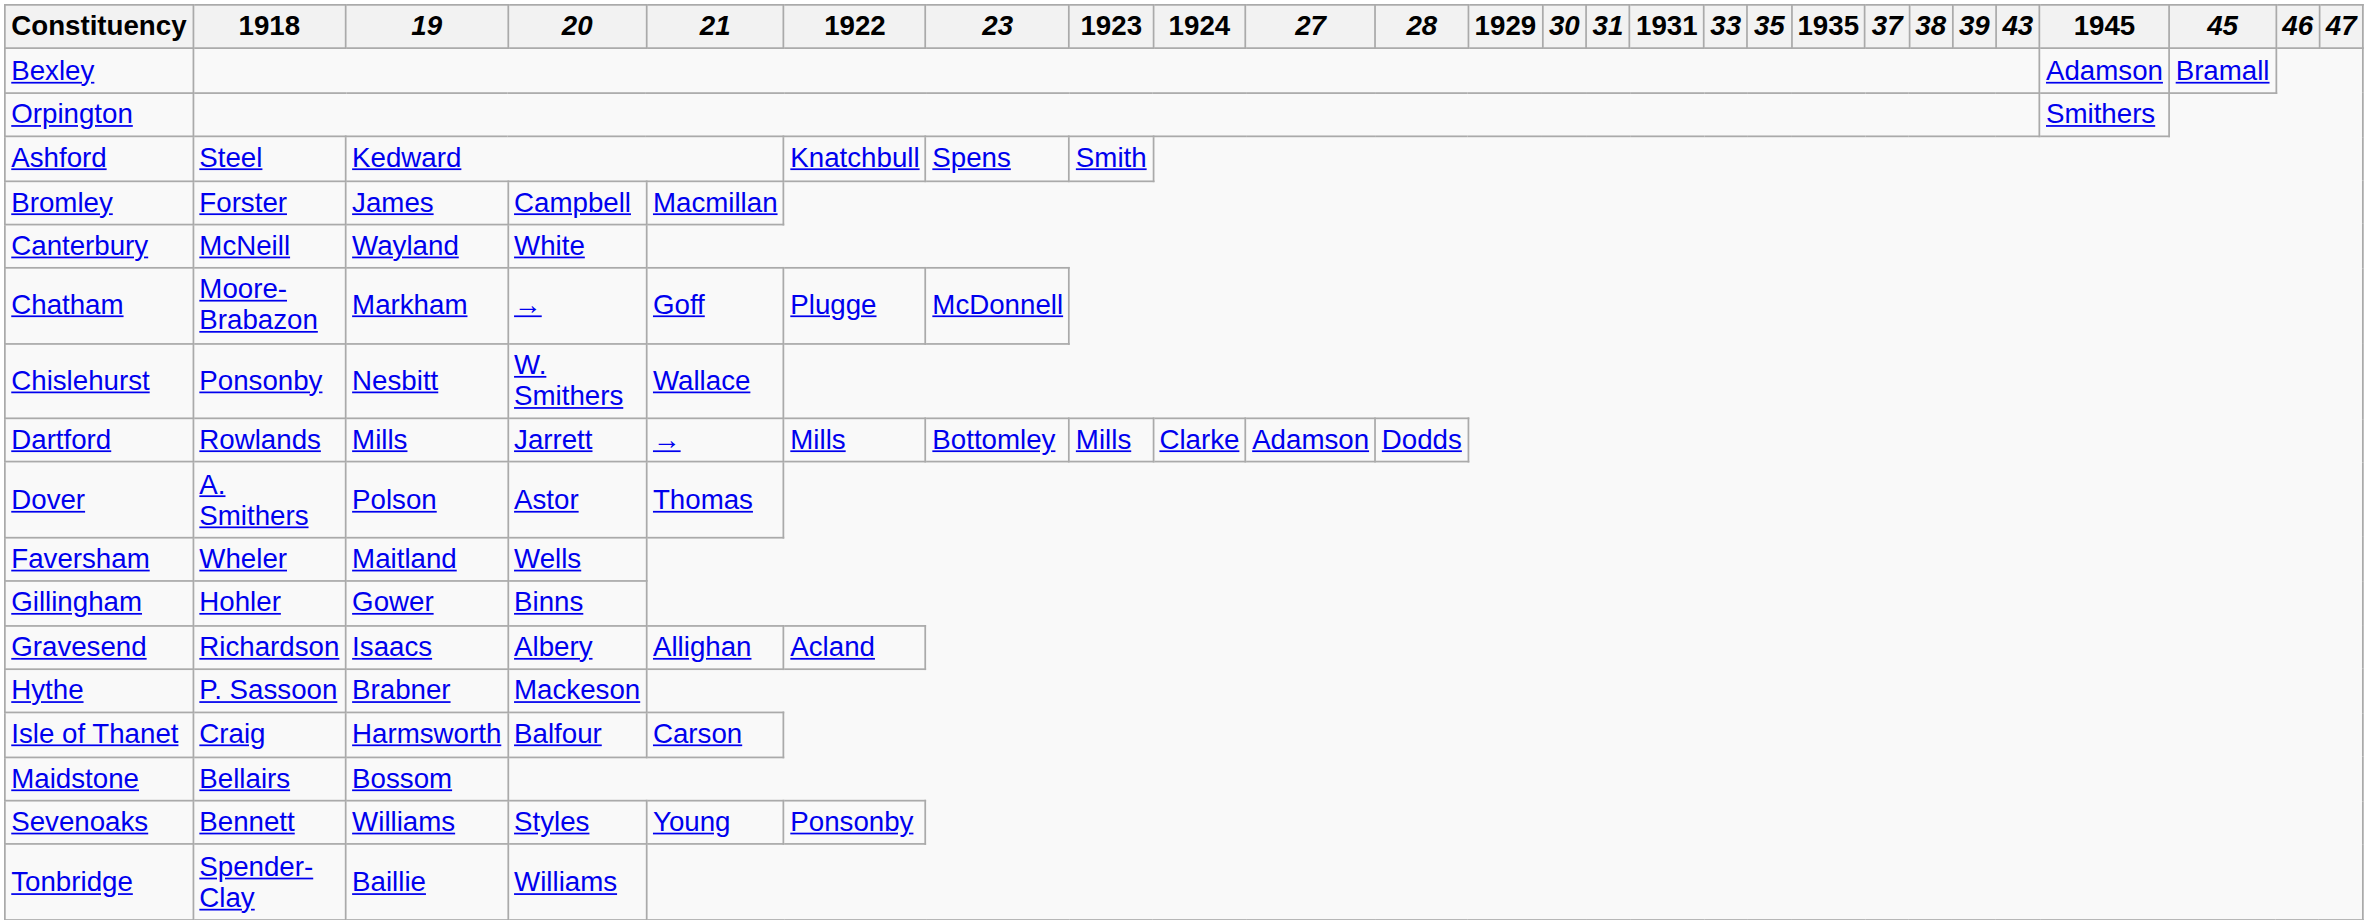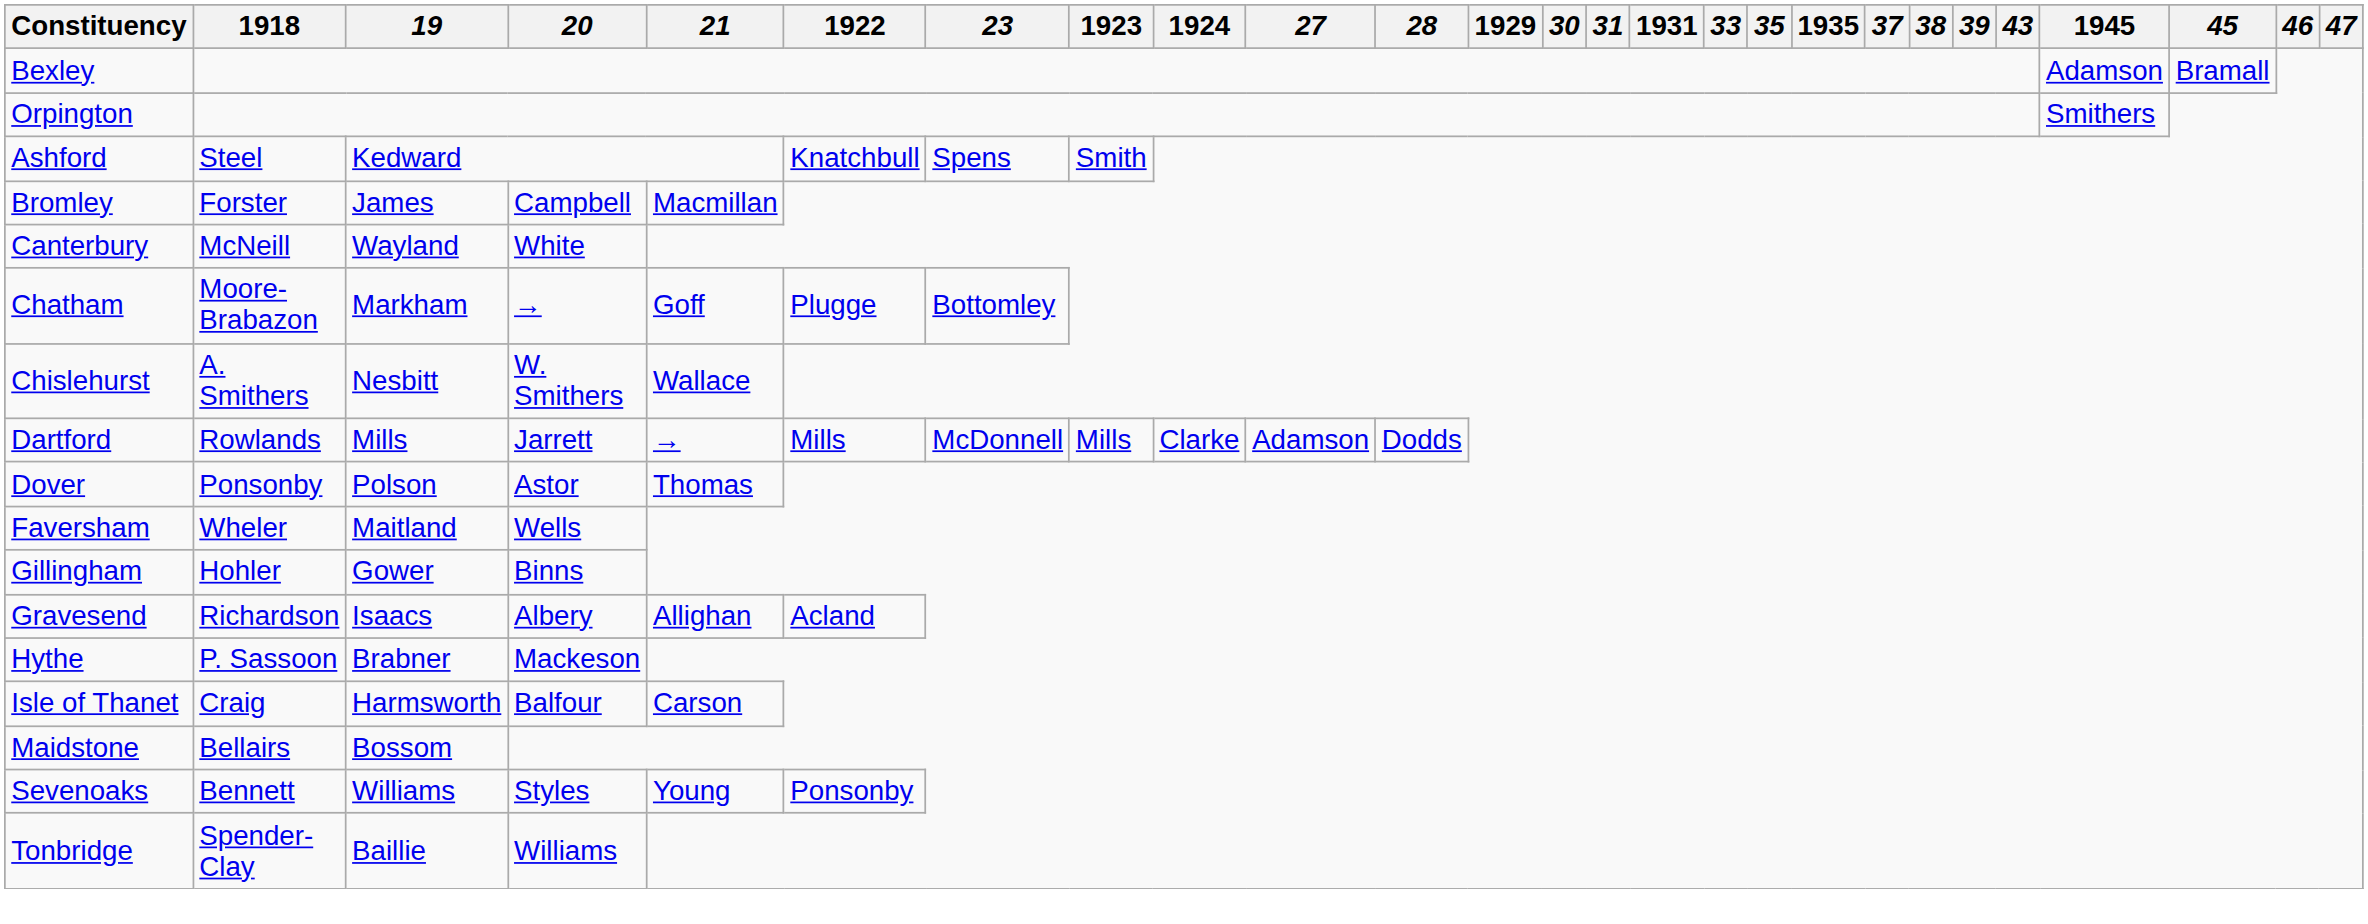(998, 305) McDonnell -> (994, 305) Bottomley
(261, 380) Ponsonby -> (254, 380) A. Smithers
(994, 439) Bottomley -> (998, 439) McDonnell
(254, 499) A. Smithers -> (261, 483) Ponsonby
